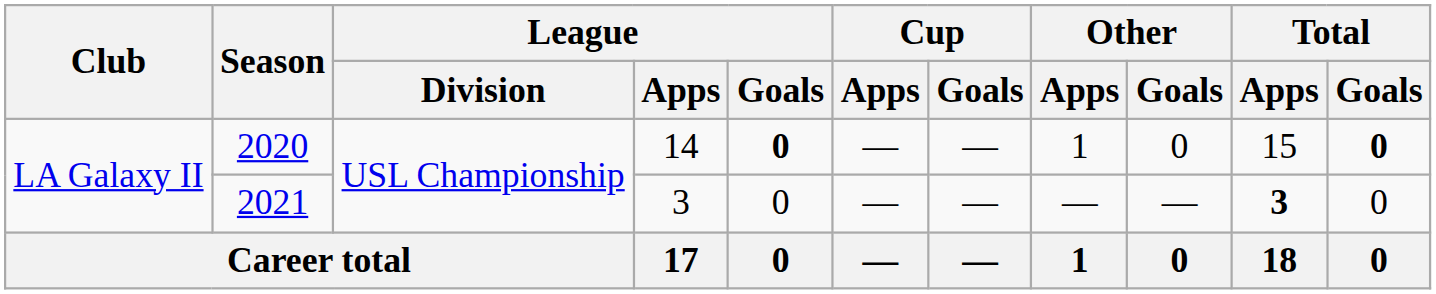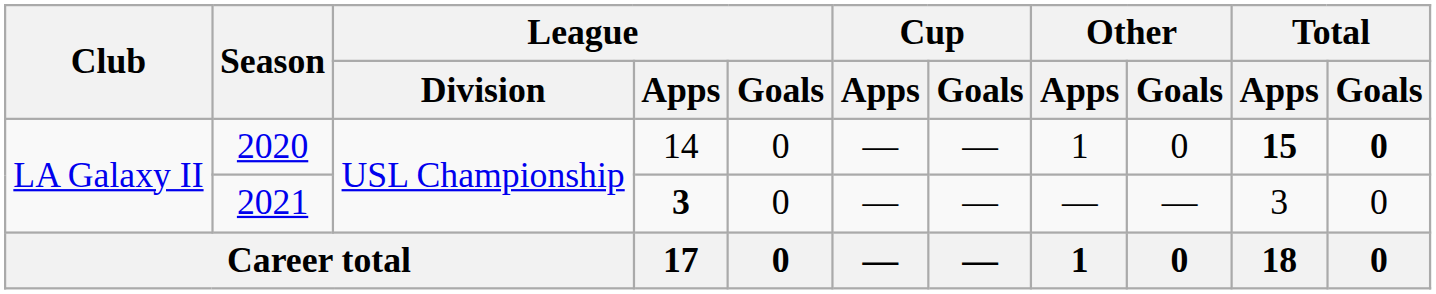(781, 145) bold -> (781, 145) normal
(1279, 145) normal -> (1279, 145) bold
(681, 202) normal -> (681, 202) bold
(1279, 202) bold -> (1279, 202) normal
